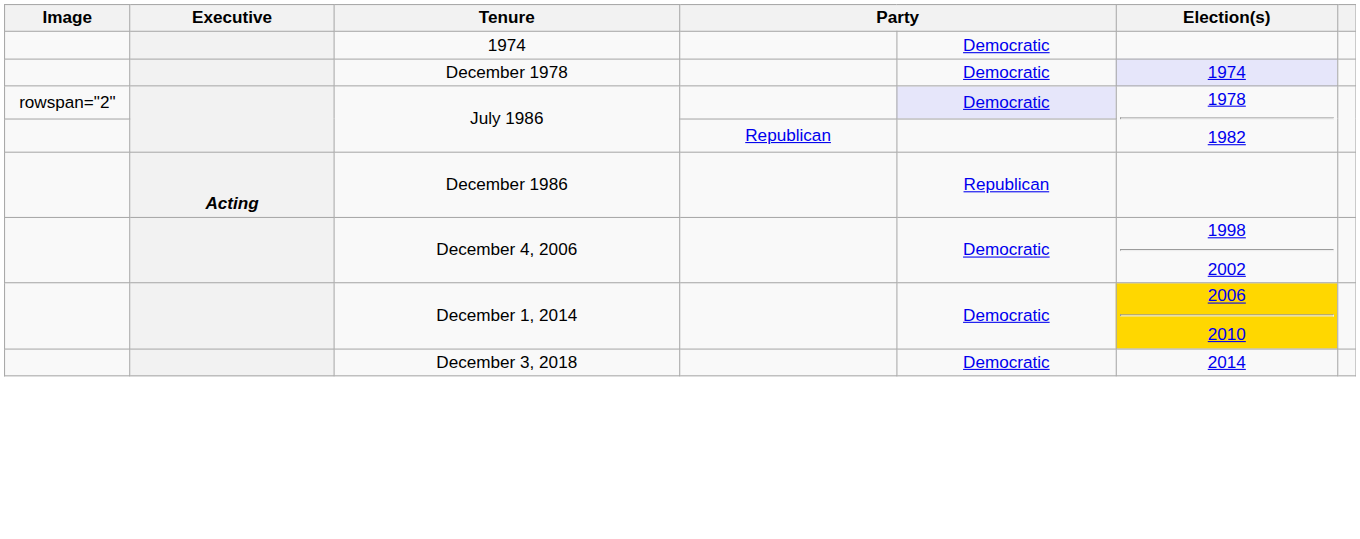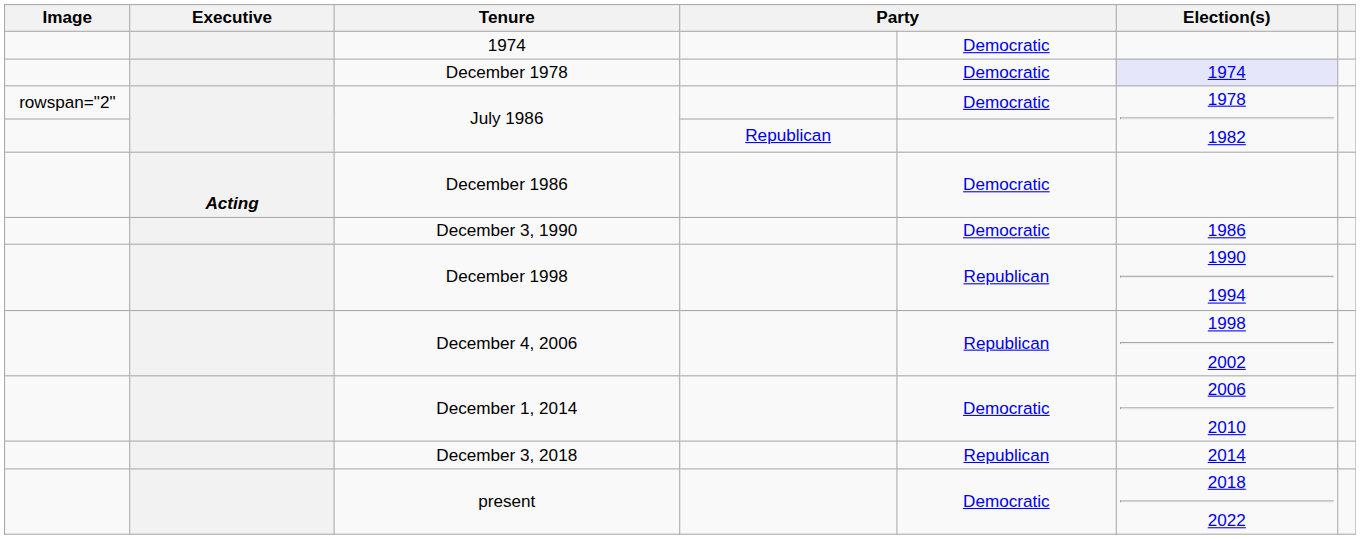(1006, 102) lavender background -> (1006, 102) no background
(1006, 184) Republican -> (1006, 184) Democratic
+ row: (67, 231)
+ row: (67, 277)
(1006, 250) Democratic -> (1006, 342) Republican
(1227, 315) gold background -> (1227, 408) no background
(1006, 362) Democratic -> (1006, 455) Republican
+ row: (67, 501)
